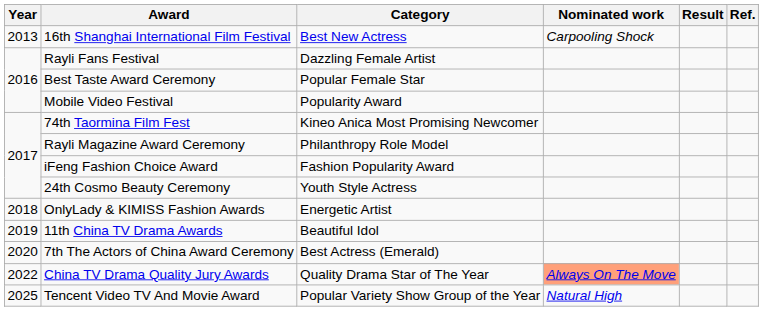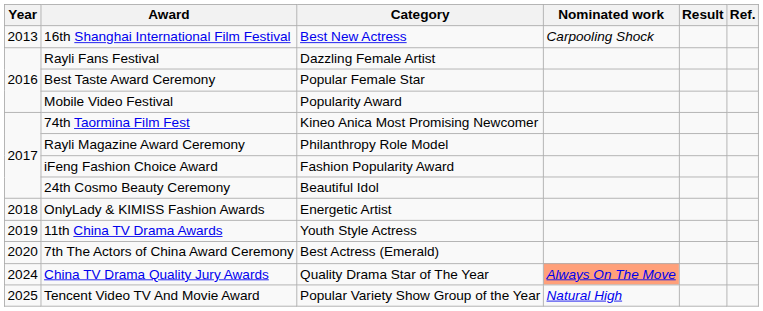(358, 187) Youth Style Actress -> (339, 187) Beautiful Idol
(339, 230) Beautiful Idol -> (358, 230) Youth Style Actress
(23, 274) 2022 -> (23, 274) 2024
